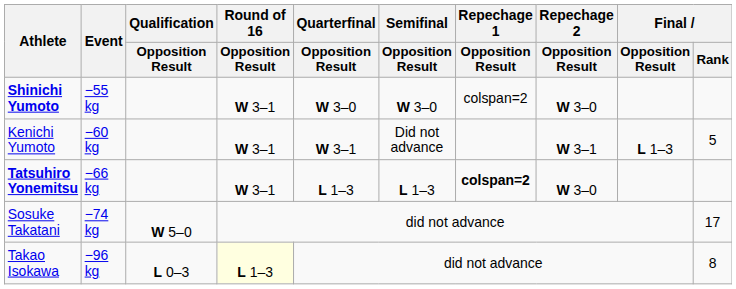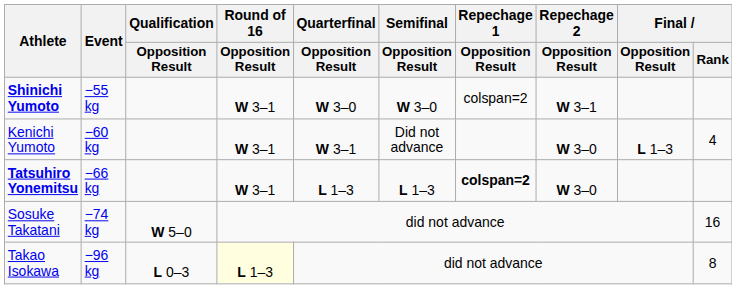(577, 108) W 3–0 -> (577, 108) W 3–1
(577, 149) W 3–1 -> (577, 149) W 3–0
(713, 140) 5 -> (713, 140) 4
(713, 222) 17 -> (713, 222) 16
